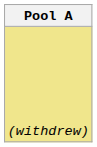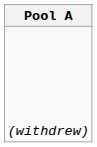(48, 131) khaki background -> (48, 131) no background
